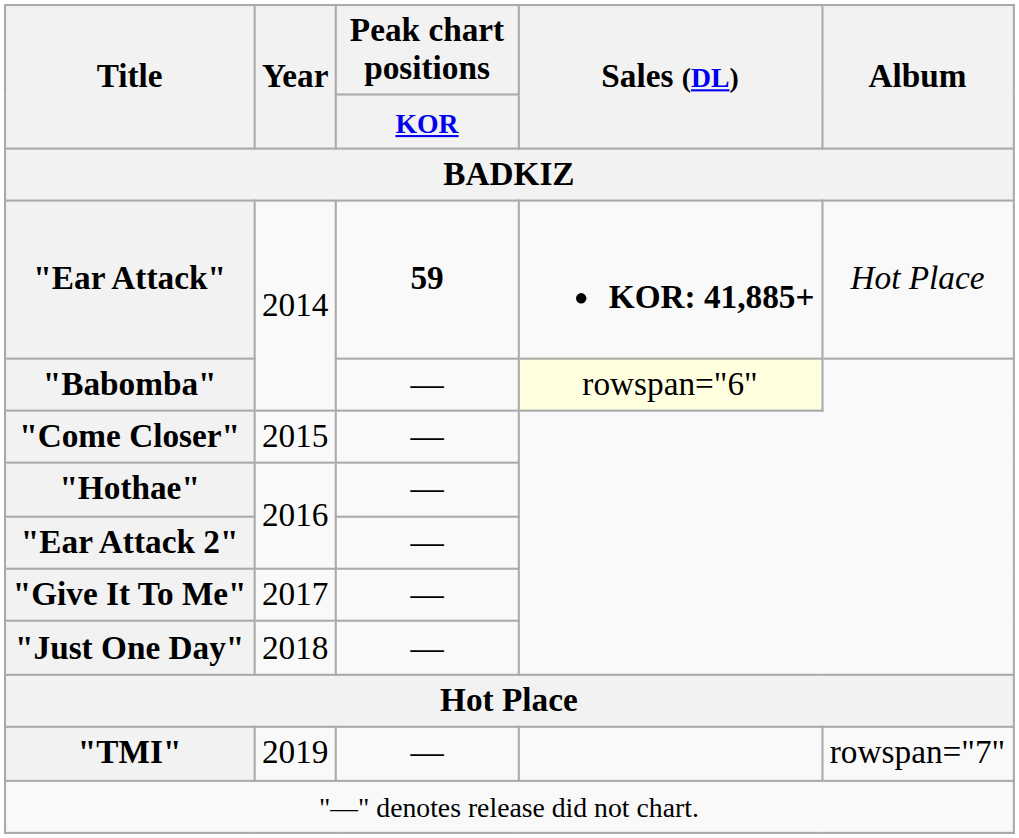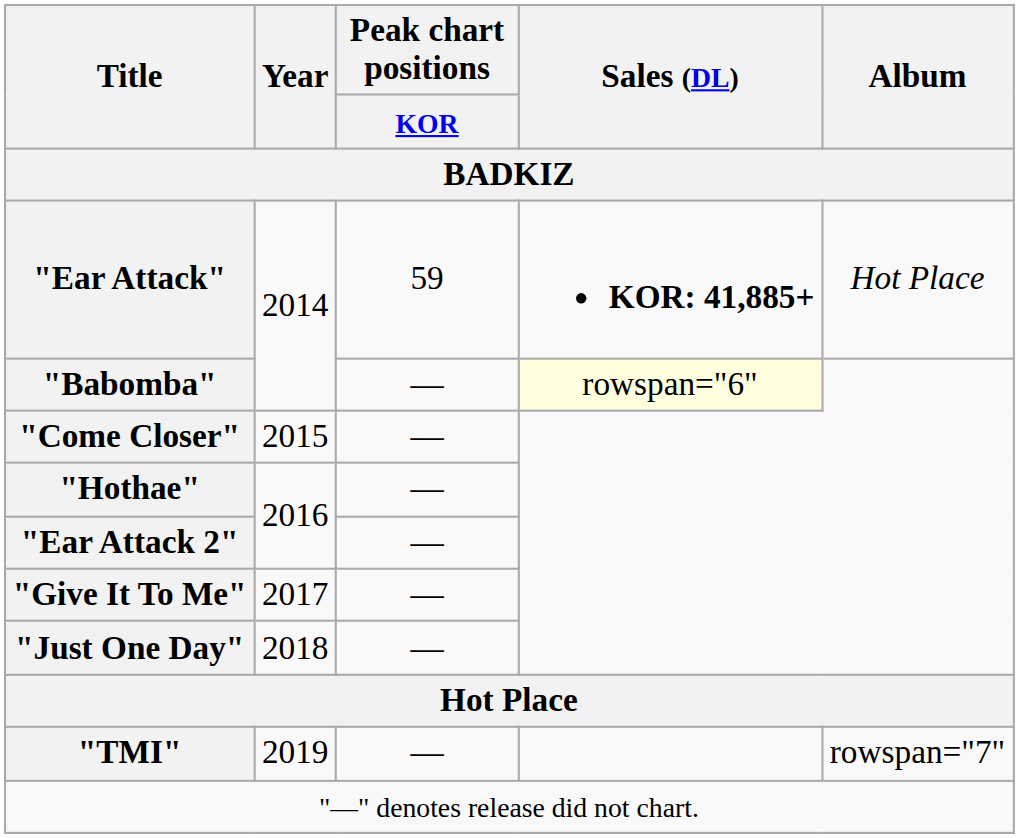(427, 278) bold -> (427, 278) normal
